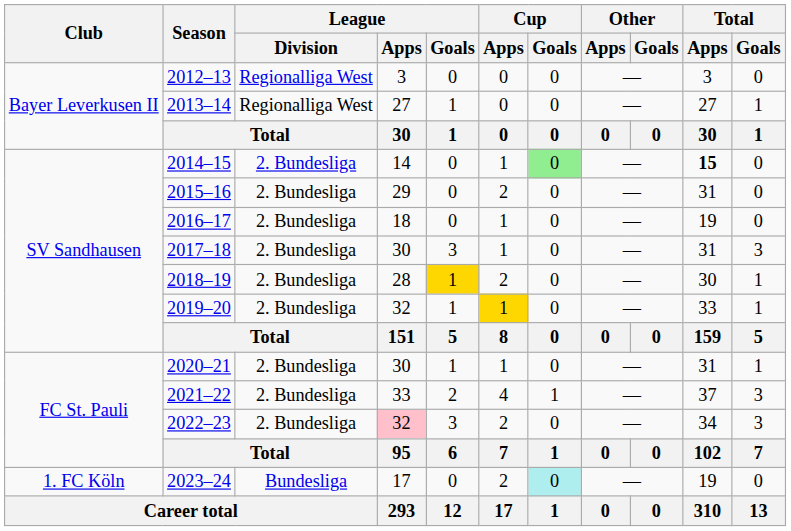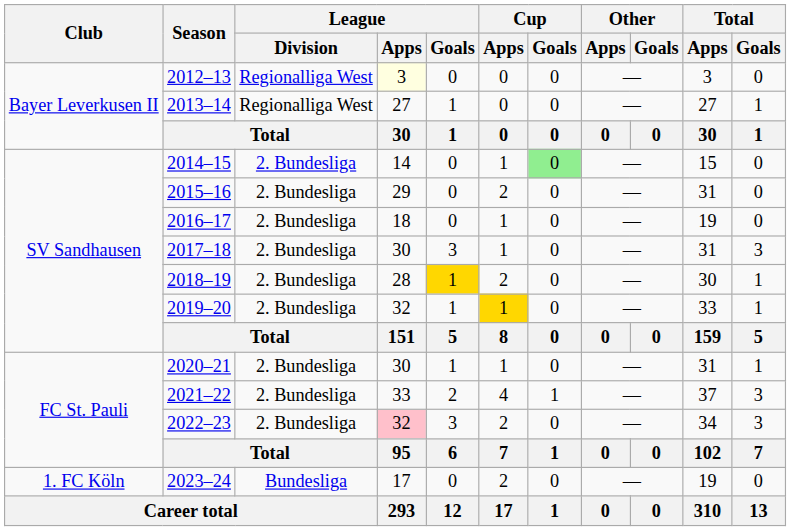(401, 76) no background -> (401, 76) lightyellow background
(707, 163) bold -> (707, 163) normal
(554, 481) paleturquoise background -> (554, 481) no background
